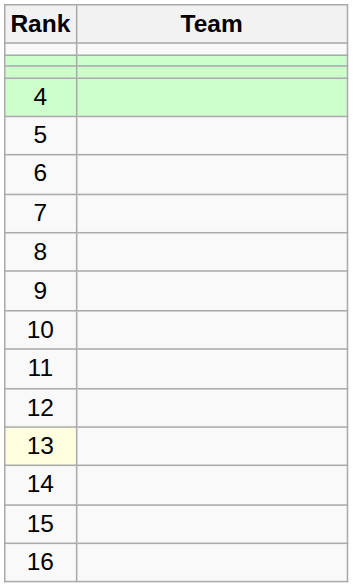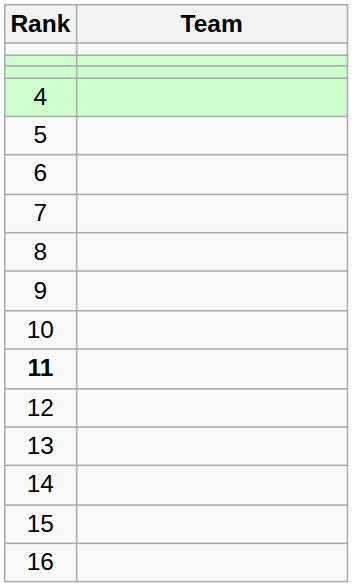(40, 368) normal -> (40, 368) bold
(40, 446) lightyellow background -> (40, 446) no background
